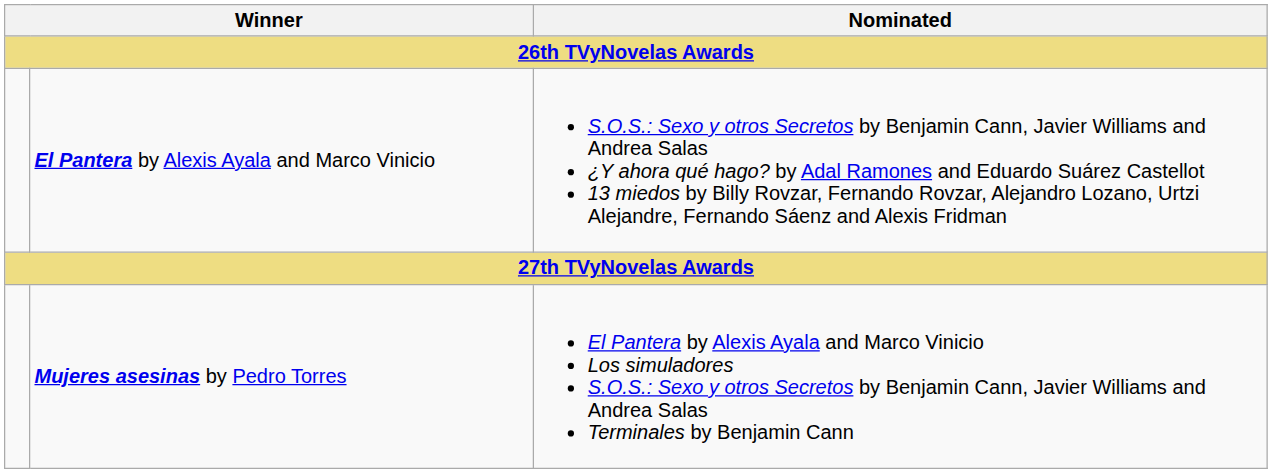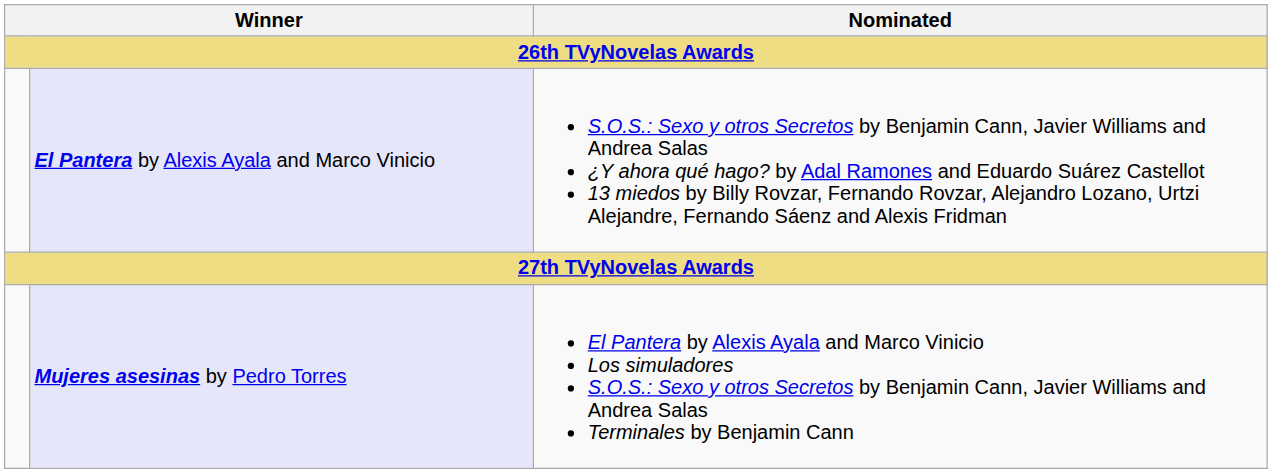(235, 160) no background -> (235, 160) lavender background
(191, 375) no background -> (191, 375) lavender background
